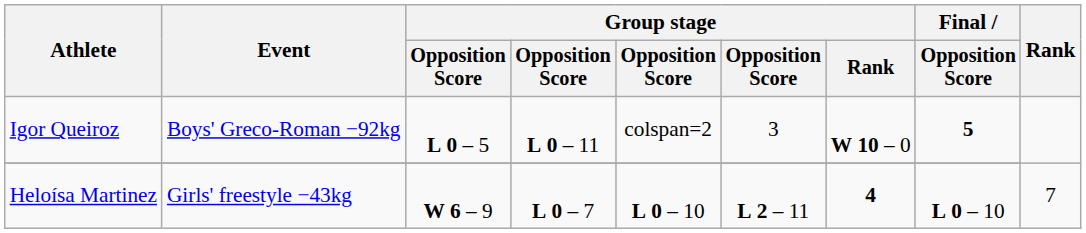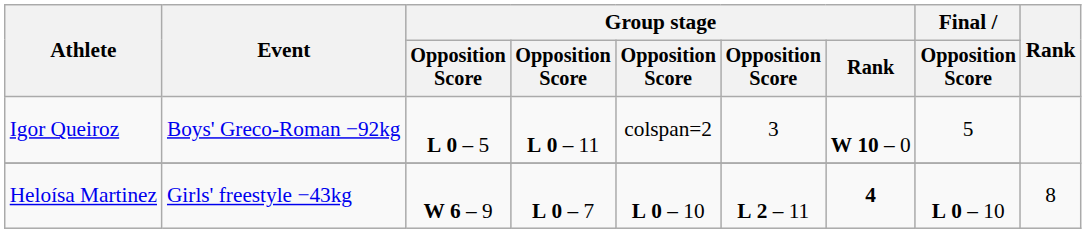(968, 129) bold -> (968, 129) normal
(1051, 195) 7 -> (1051, 195) 8
